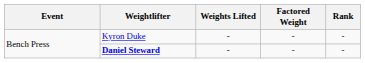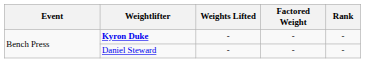(124, 36) normal -> (125, 36) bold
(131, 51) bold -> (129, 51) normal
